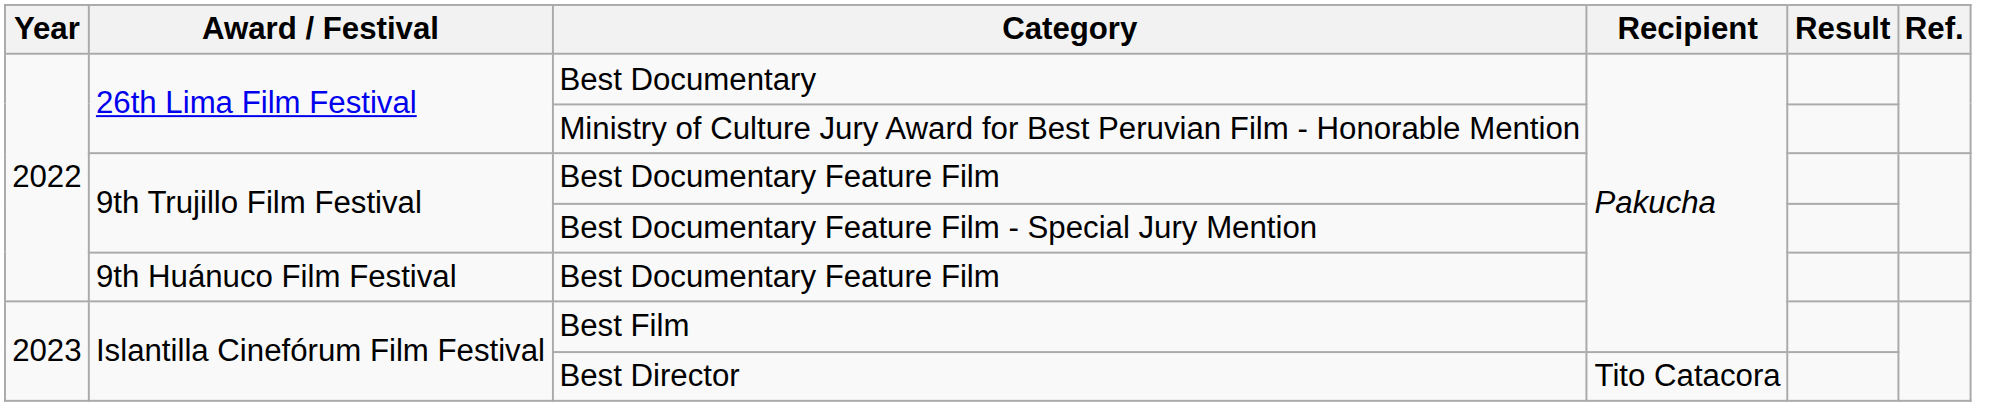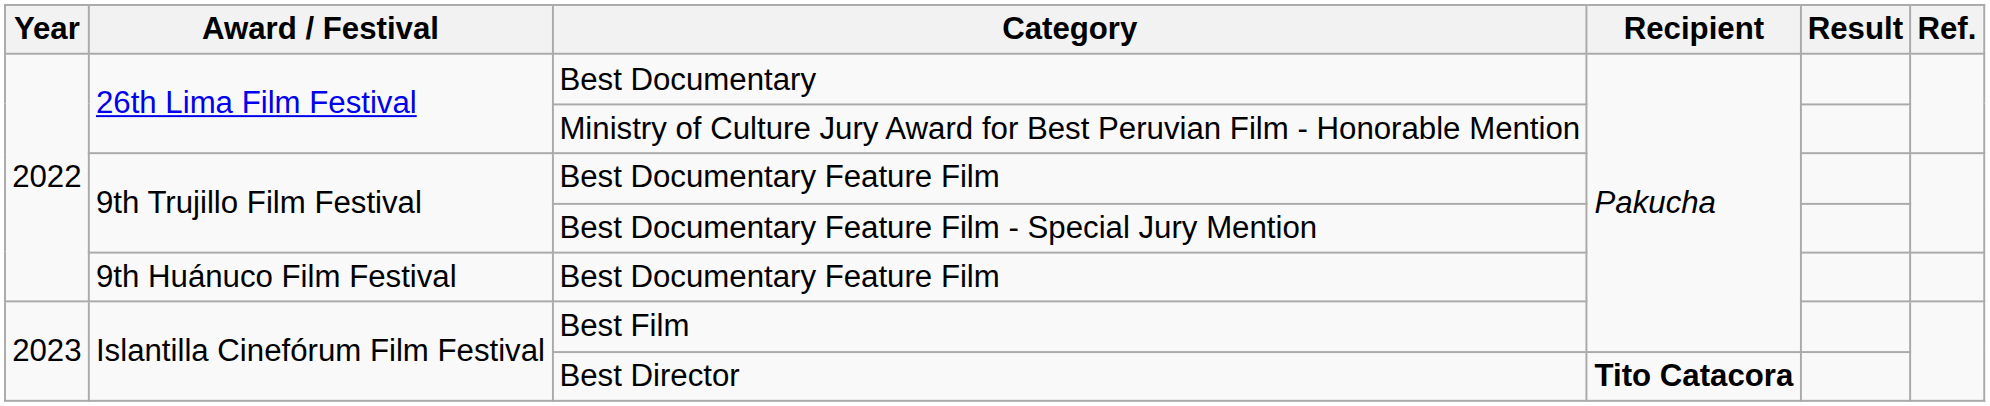(1688, 375) normal -> (1694, 375) bold
